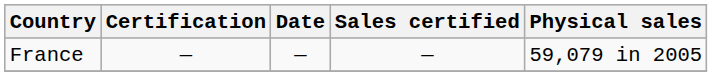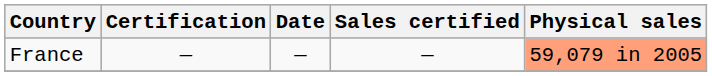(616, 55) no background -> (616, 55) lightsalmon background
